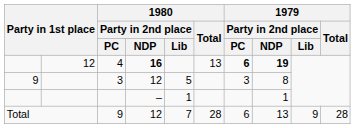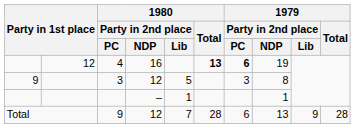(156, 64) bold -> (156, 64) normal
(215, 64) normal -> (215, 64) bold
(282, 64) bold -> (282, 64) normal
